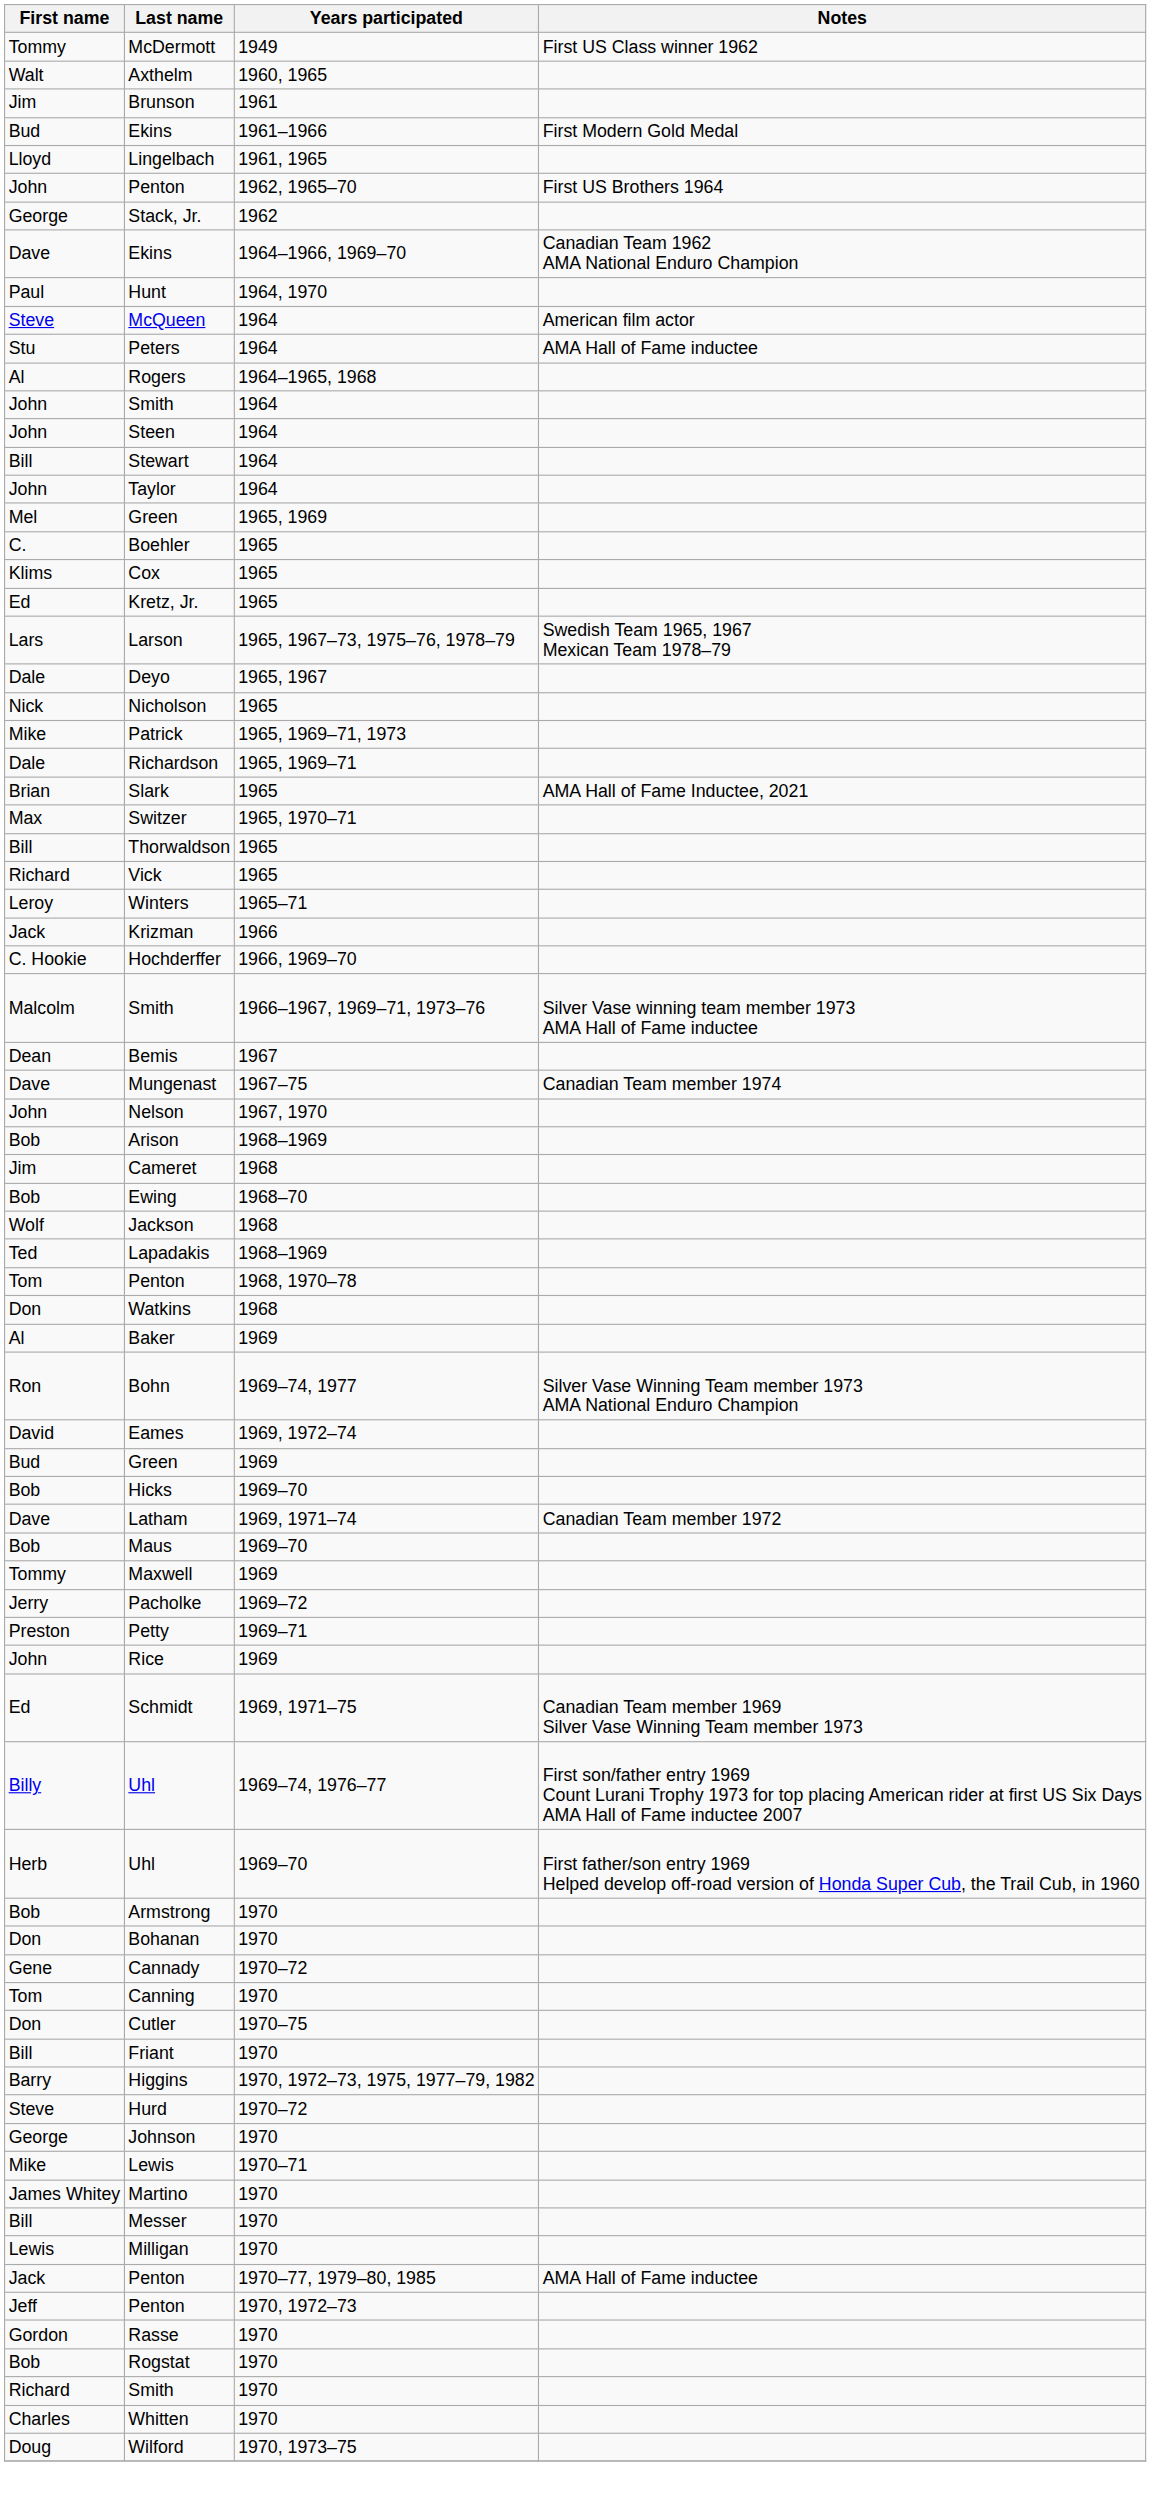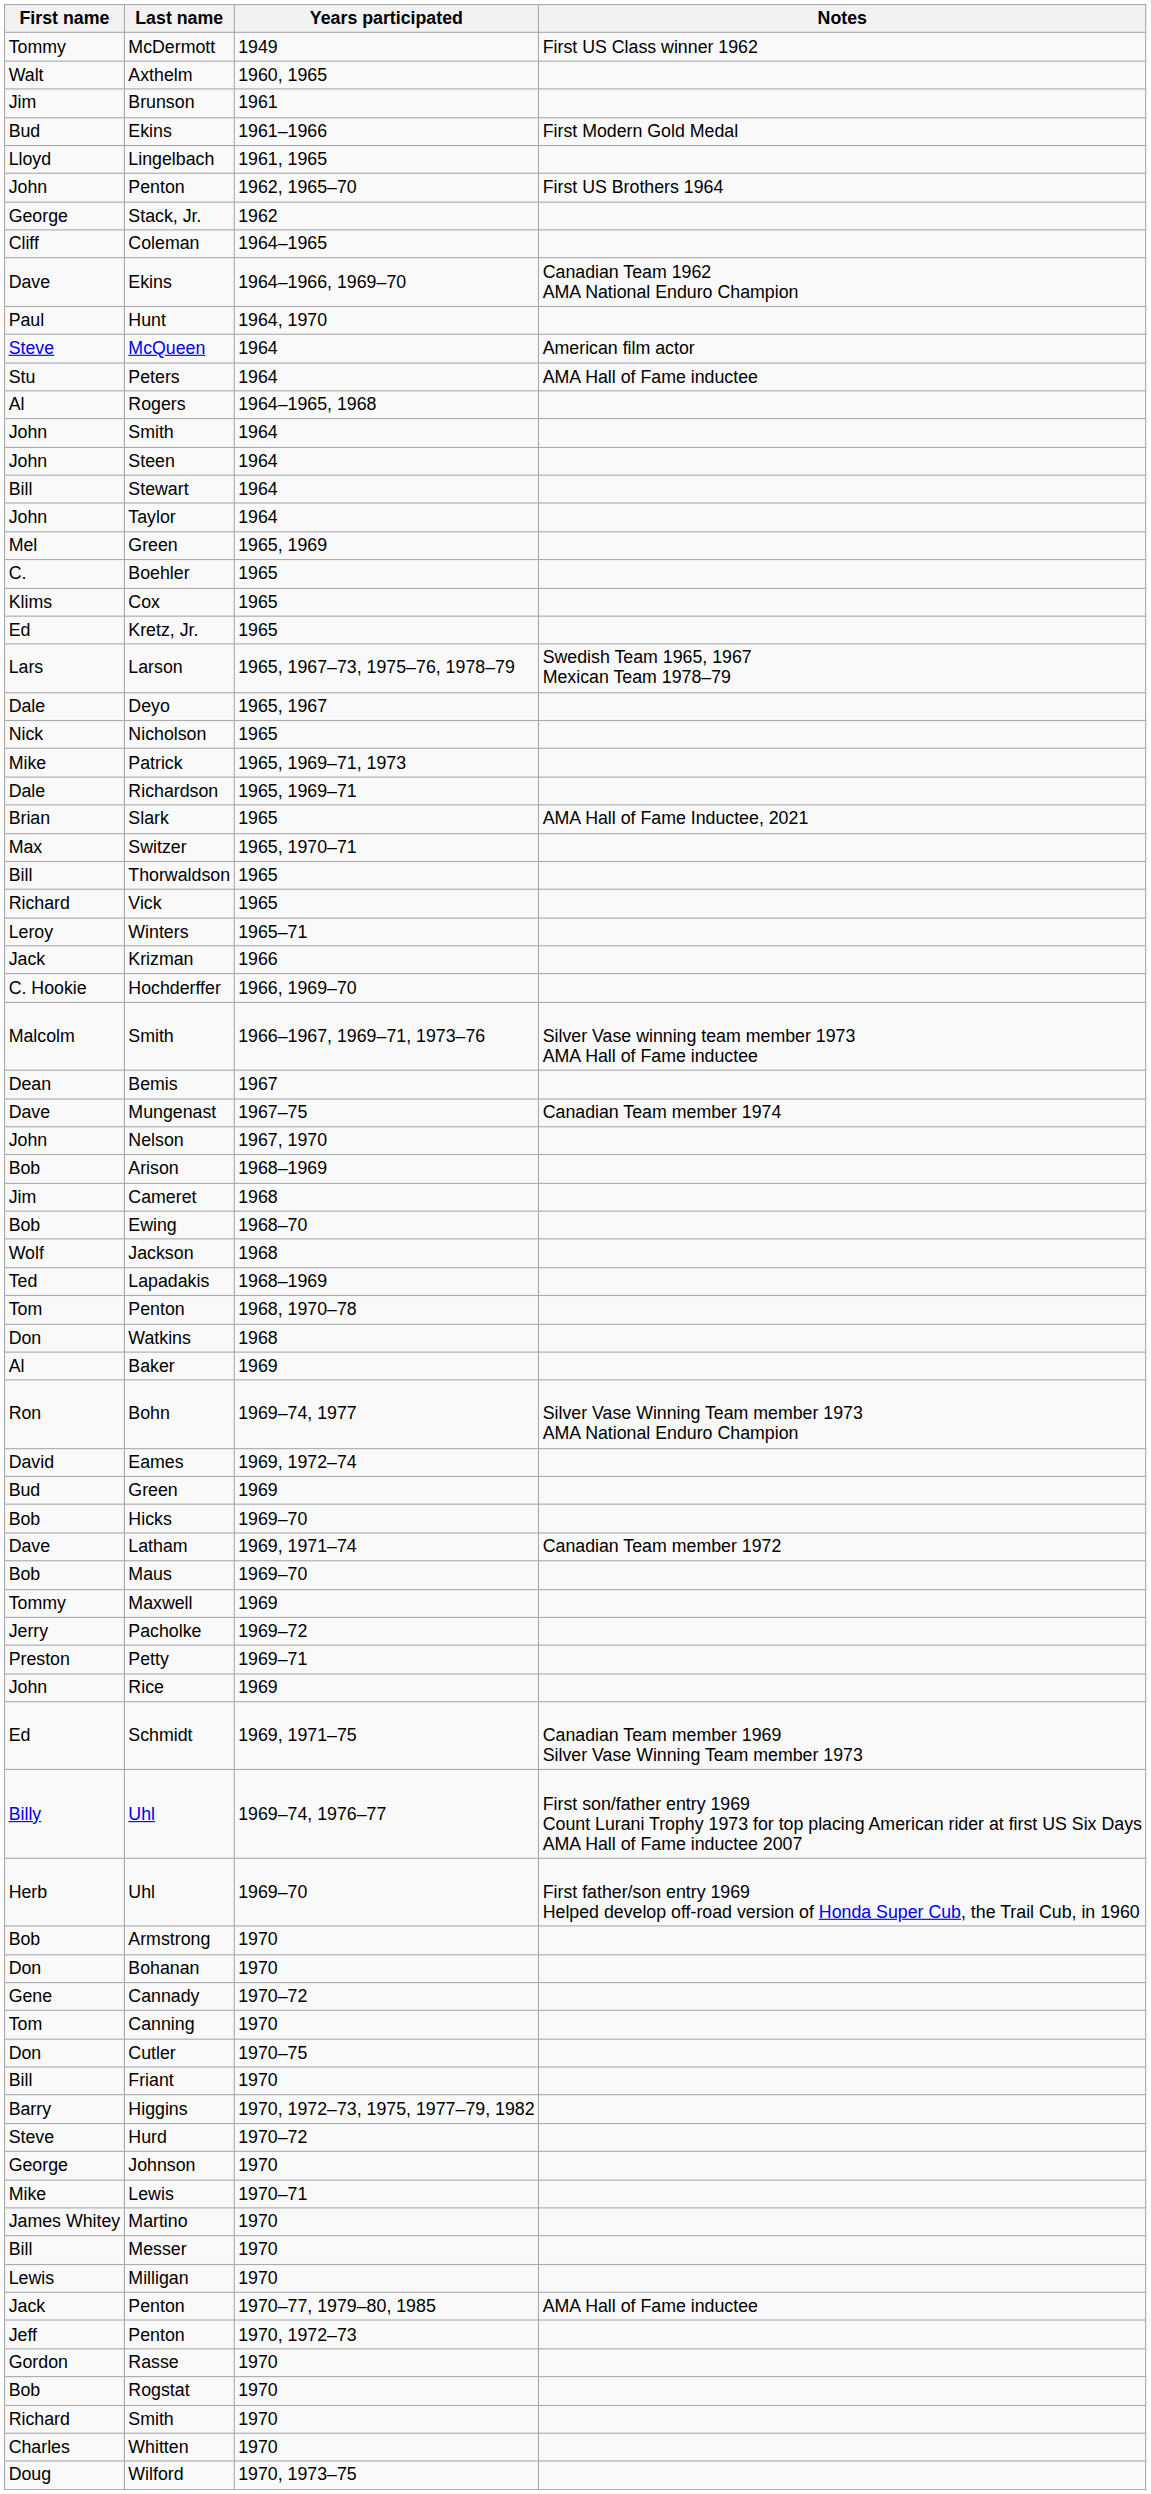+ row: (24, 243)
